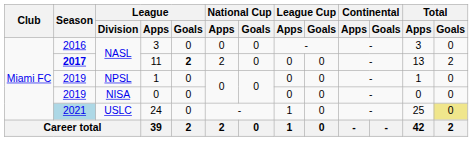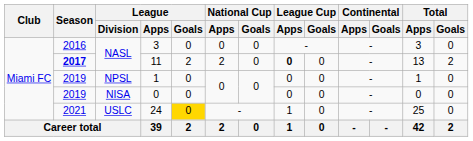(188, 62) bold -> (188, 62) normal
(289, 62) normal -> (289, 62) bold
(74, 111) lightblue background -> (74, 111) no background
(188, 111) no background -> (188, 111) gold background
(451, 111) khaki background -> (451, 111) no background
